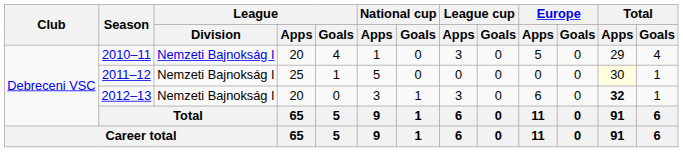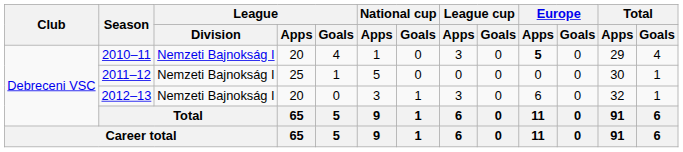(538, 55) normal -> (538, 55) bold
(617, 75) lightyellow background -> (617, 75) no background
(617, 95) bold -> (617, 95) normal
